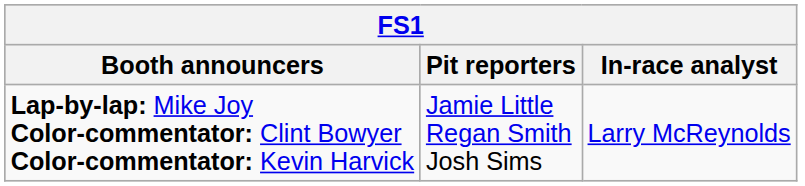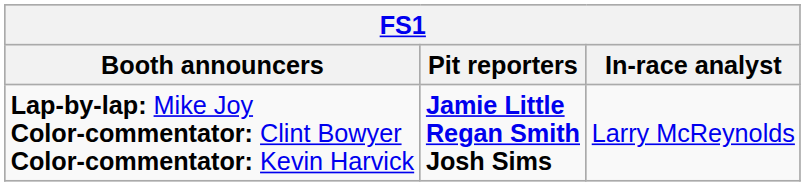(499, 133) normal -> (503, 133) bold
